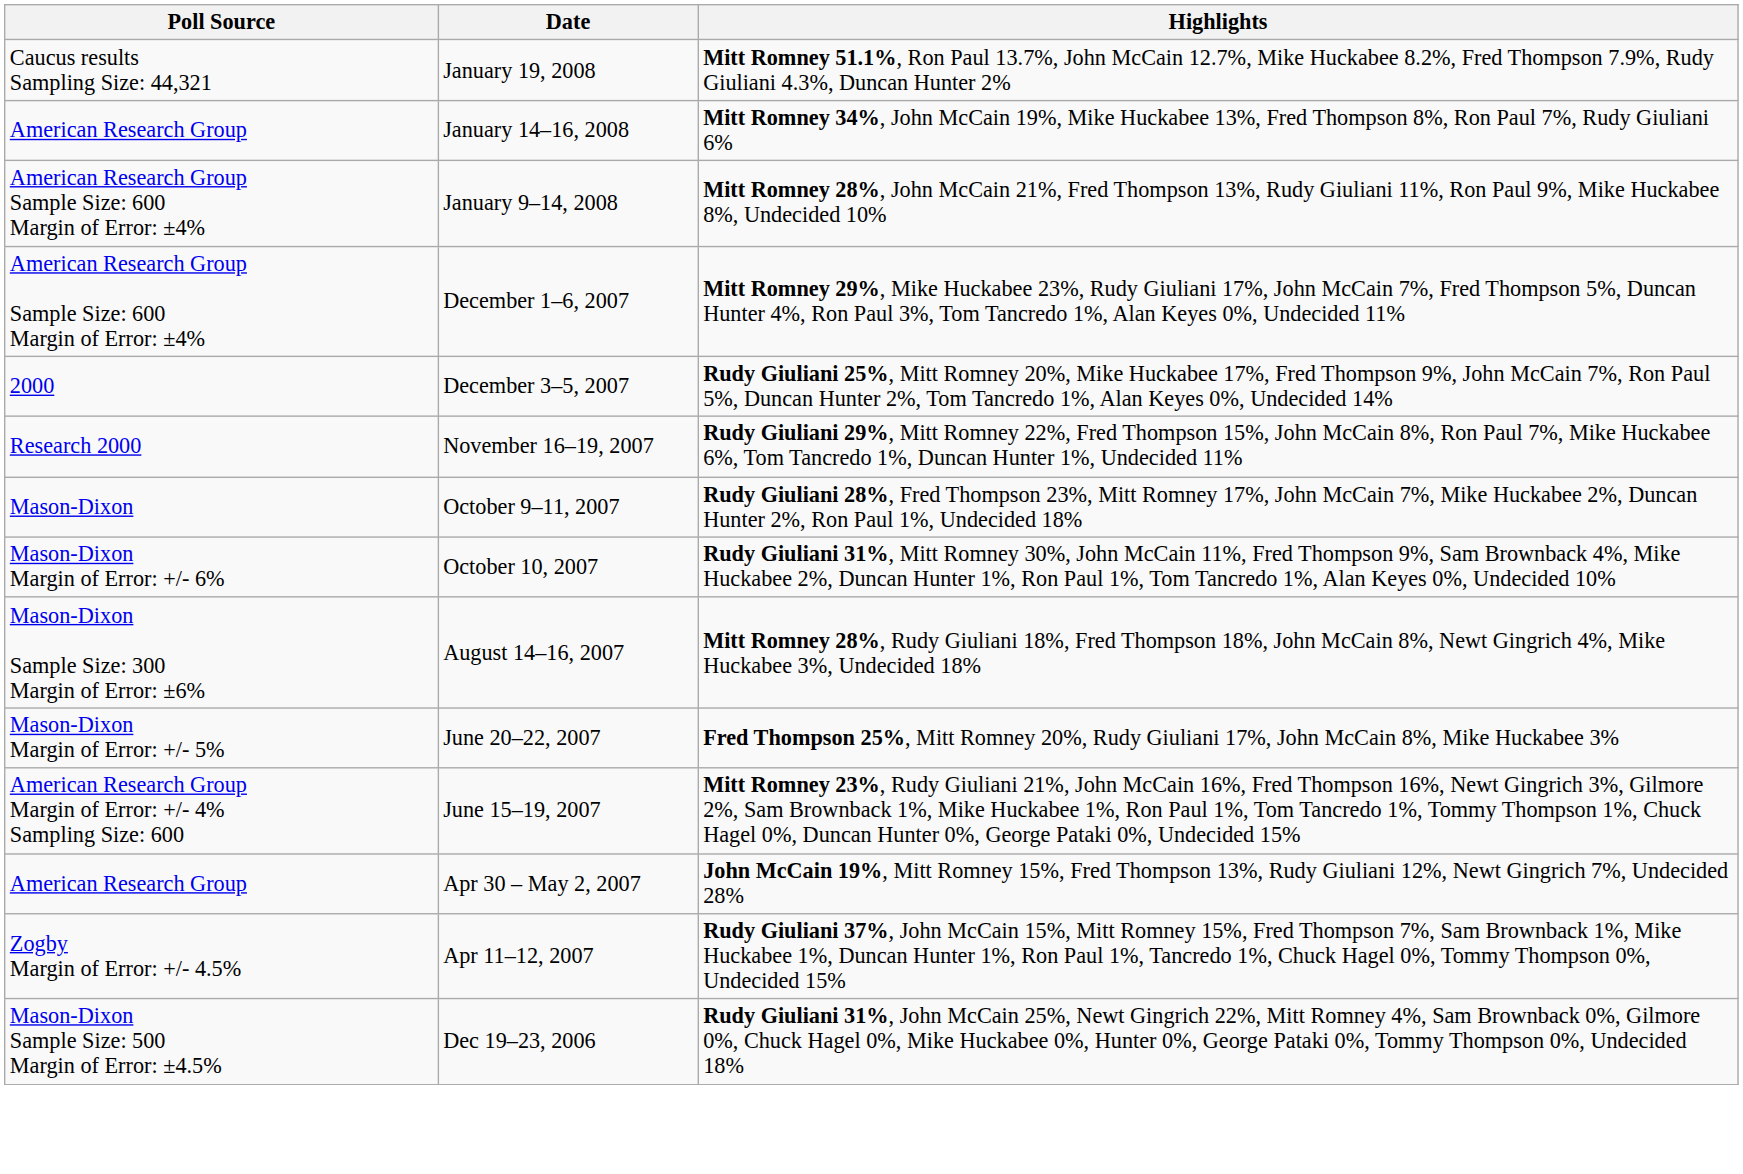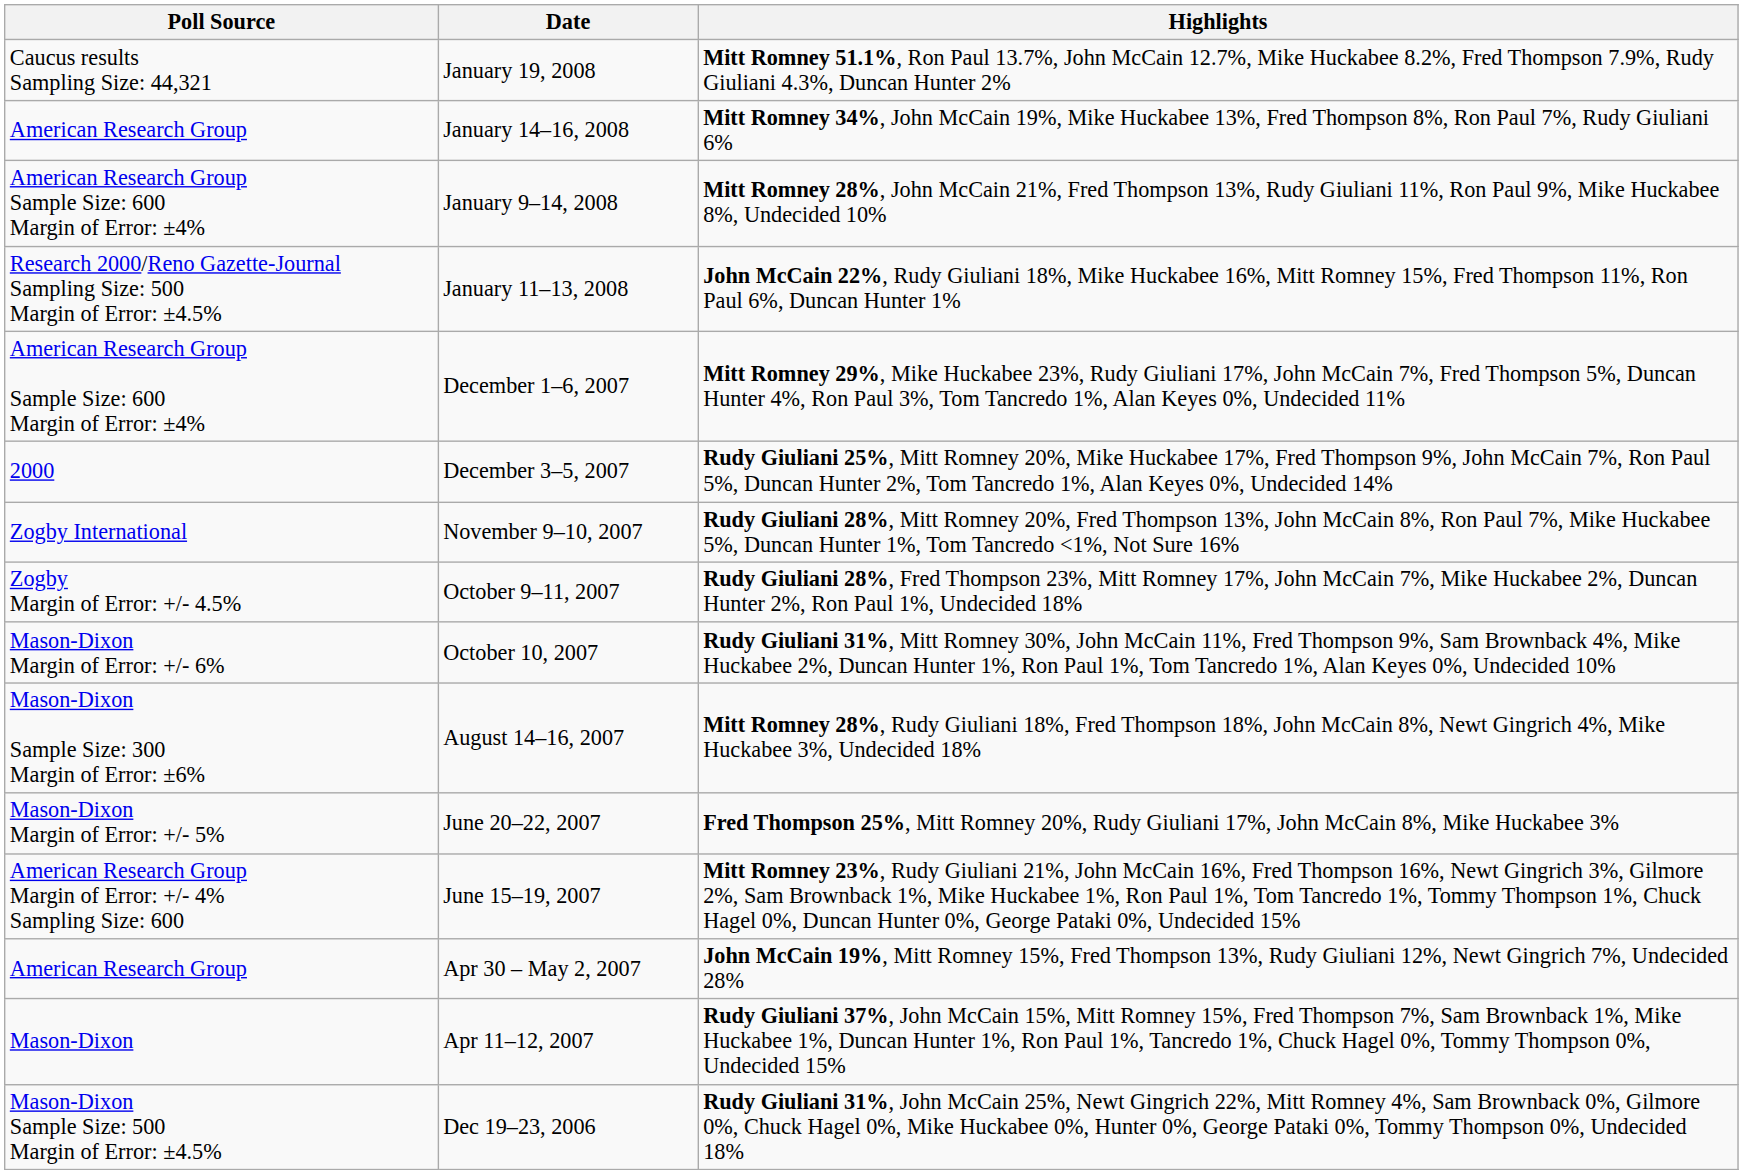+ row: (536, 288)
- row: (548, 446)
+ row: (543, 531)
(72, 506) Mason-Dixon -> (126, 592) Zogby Margin of Error: +/- 4.5%
(126, 956) Zogby Margin of Error: +/- 4.5% -> (72, 1041) Mason-Dixon
